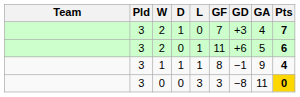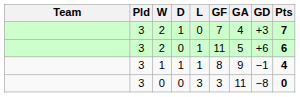columns swapped: (262, 13) <-> (240, 13)
(284, 83) gold background -> (284, 83) no background
